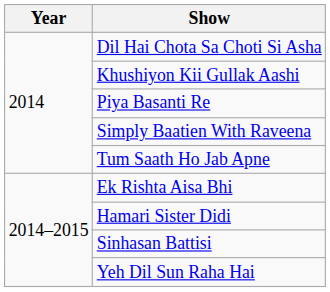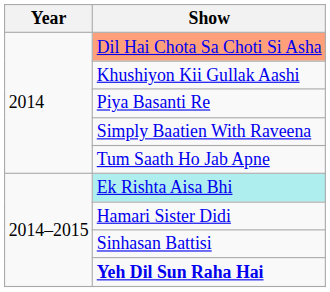(209, 46) no background -> (209, 46) lightsalmon background
(165, 187) no background -> (165, 187) paleturquoise background
(176, 272) normal -> (180, 272) bold
